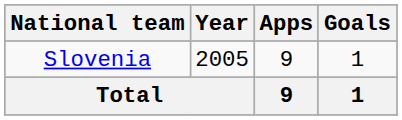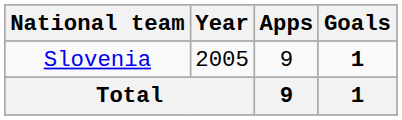(357, 60) normal -> (357, 60) bold
